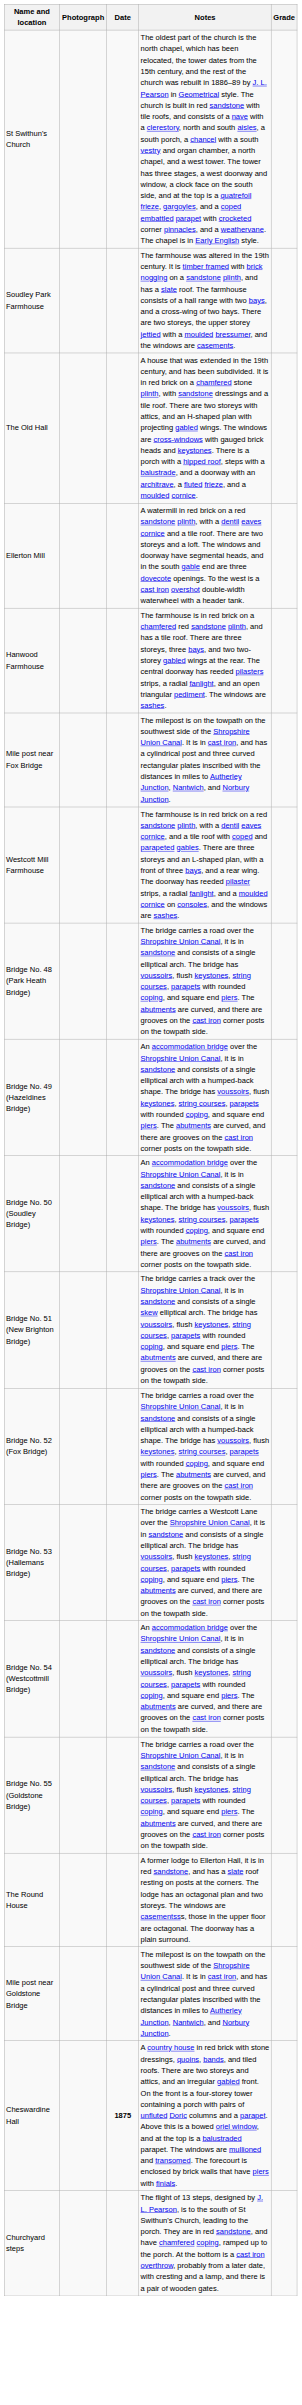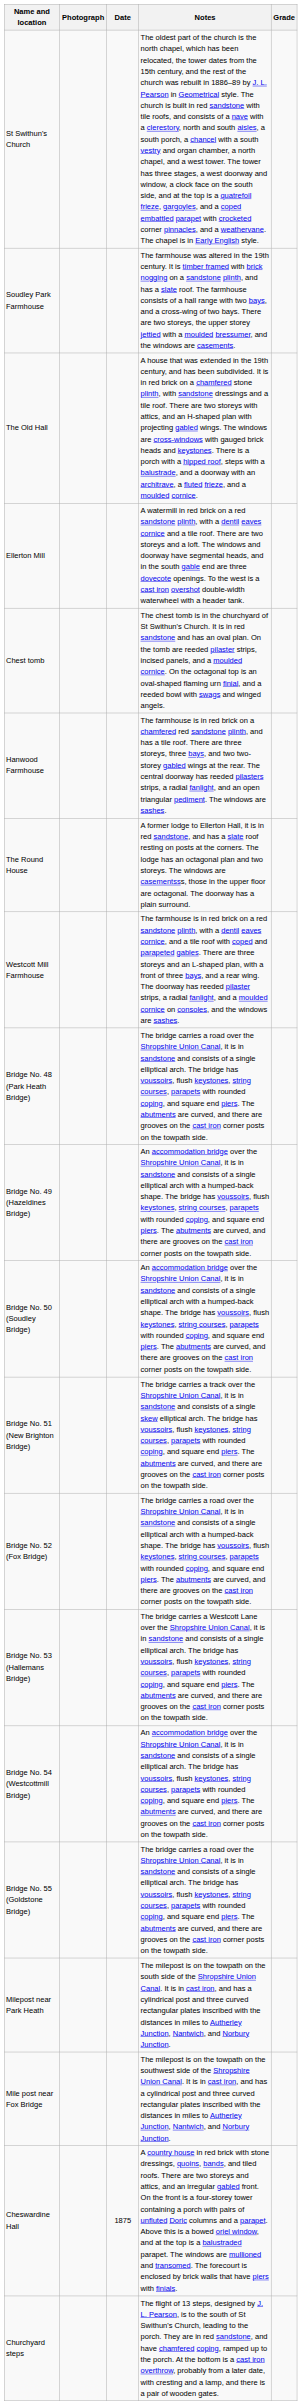+ row: (25, 660)
rows swapped: (25, 1900) <-> (30, 760)
+ row: (29, 2005)
- row: (30, 1994)
(123, 2115) bold -> (123, 2220) normal
